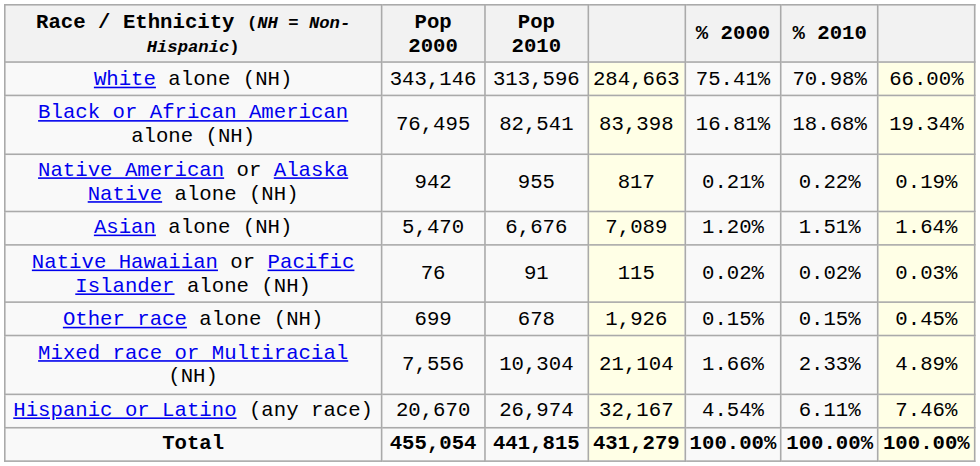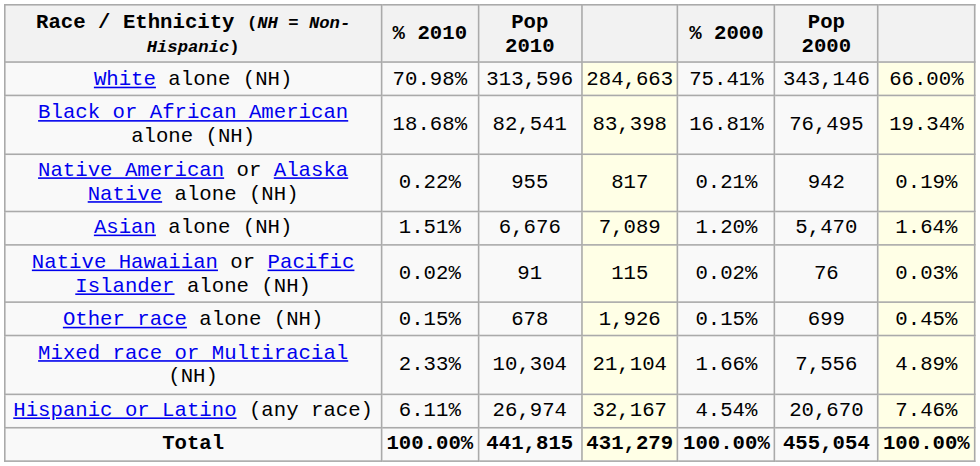columns swapped: (433, 34) <-> (830, 34)
